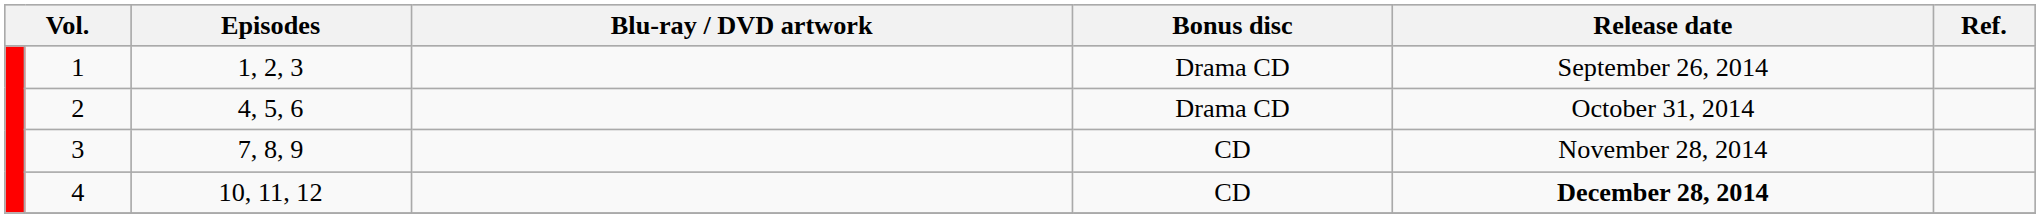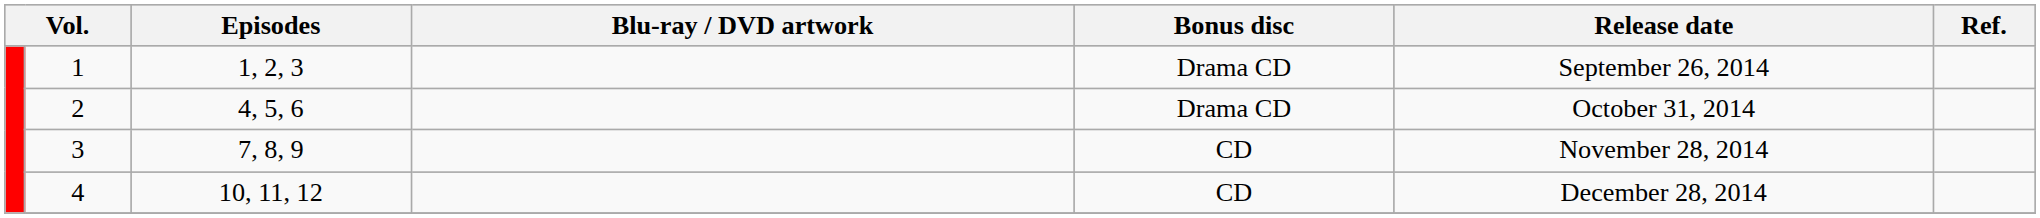(1663, 191) bold -> (1664, 191) normal
